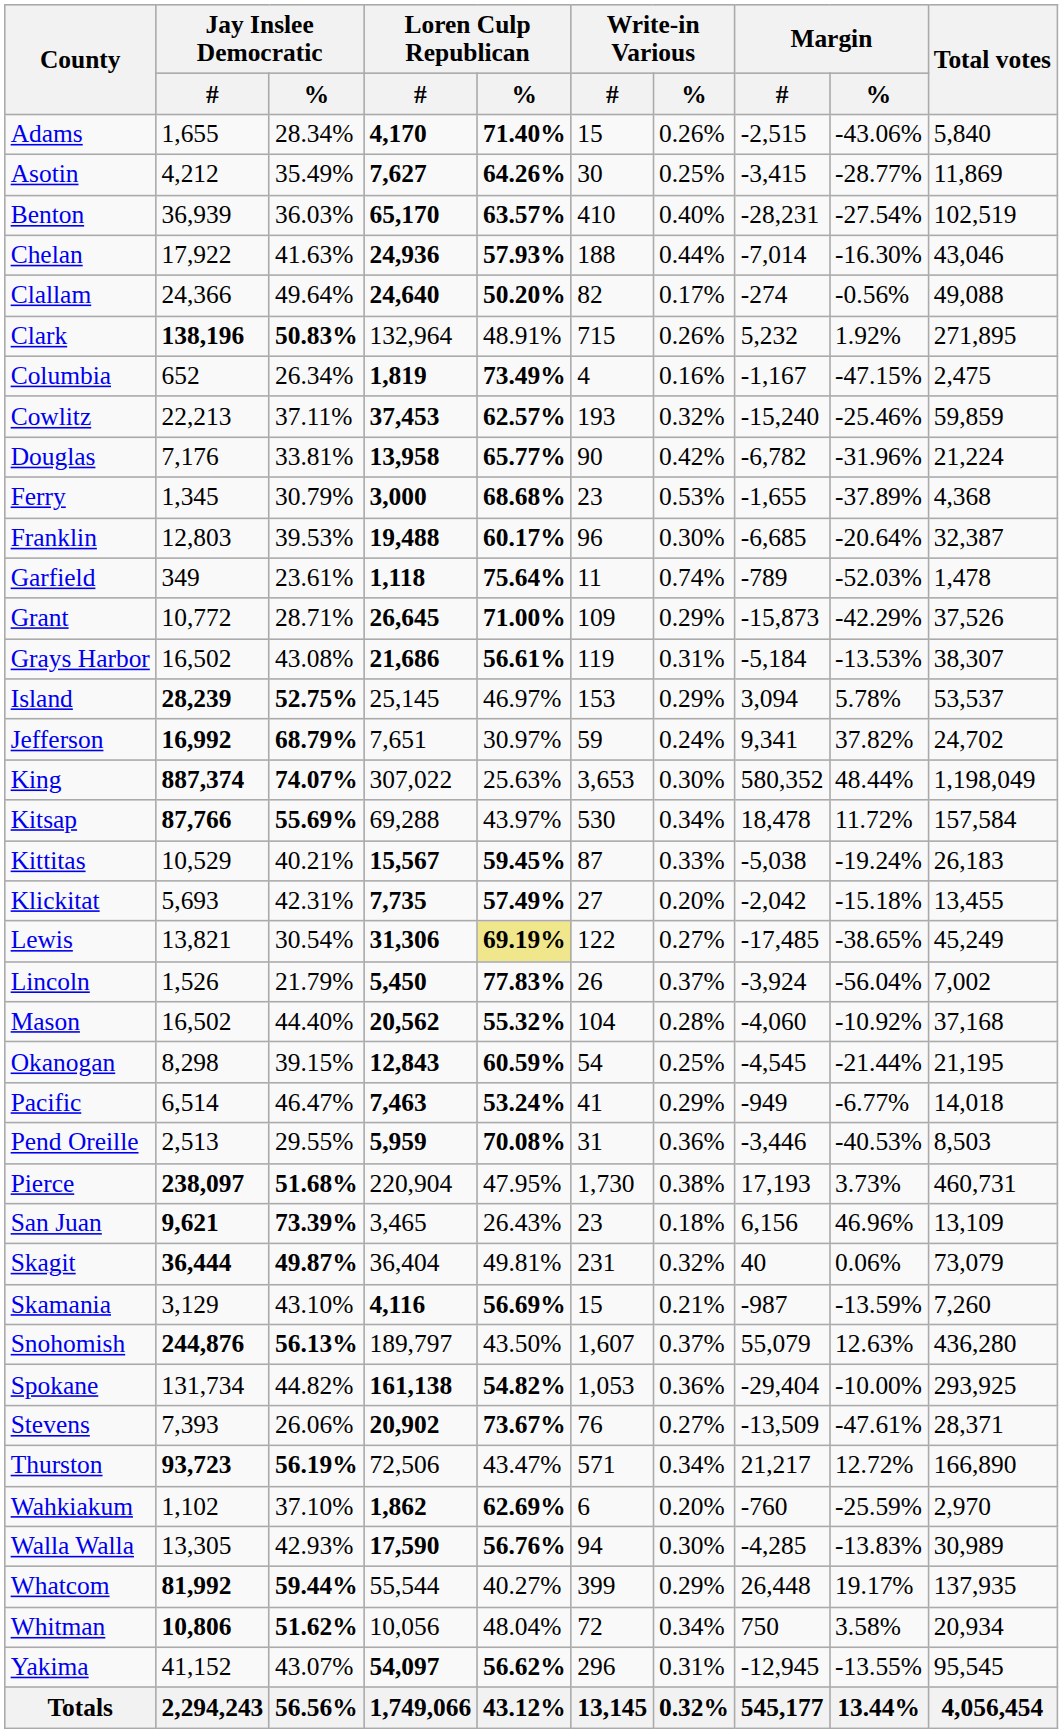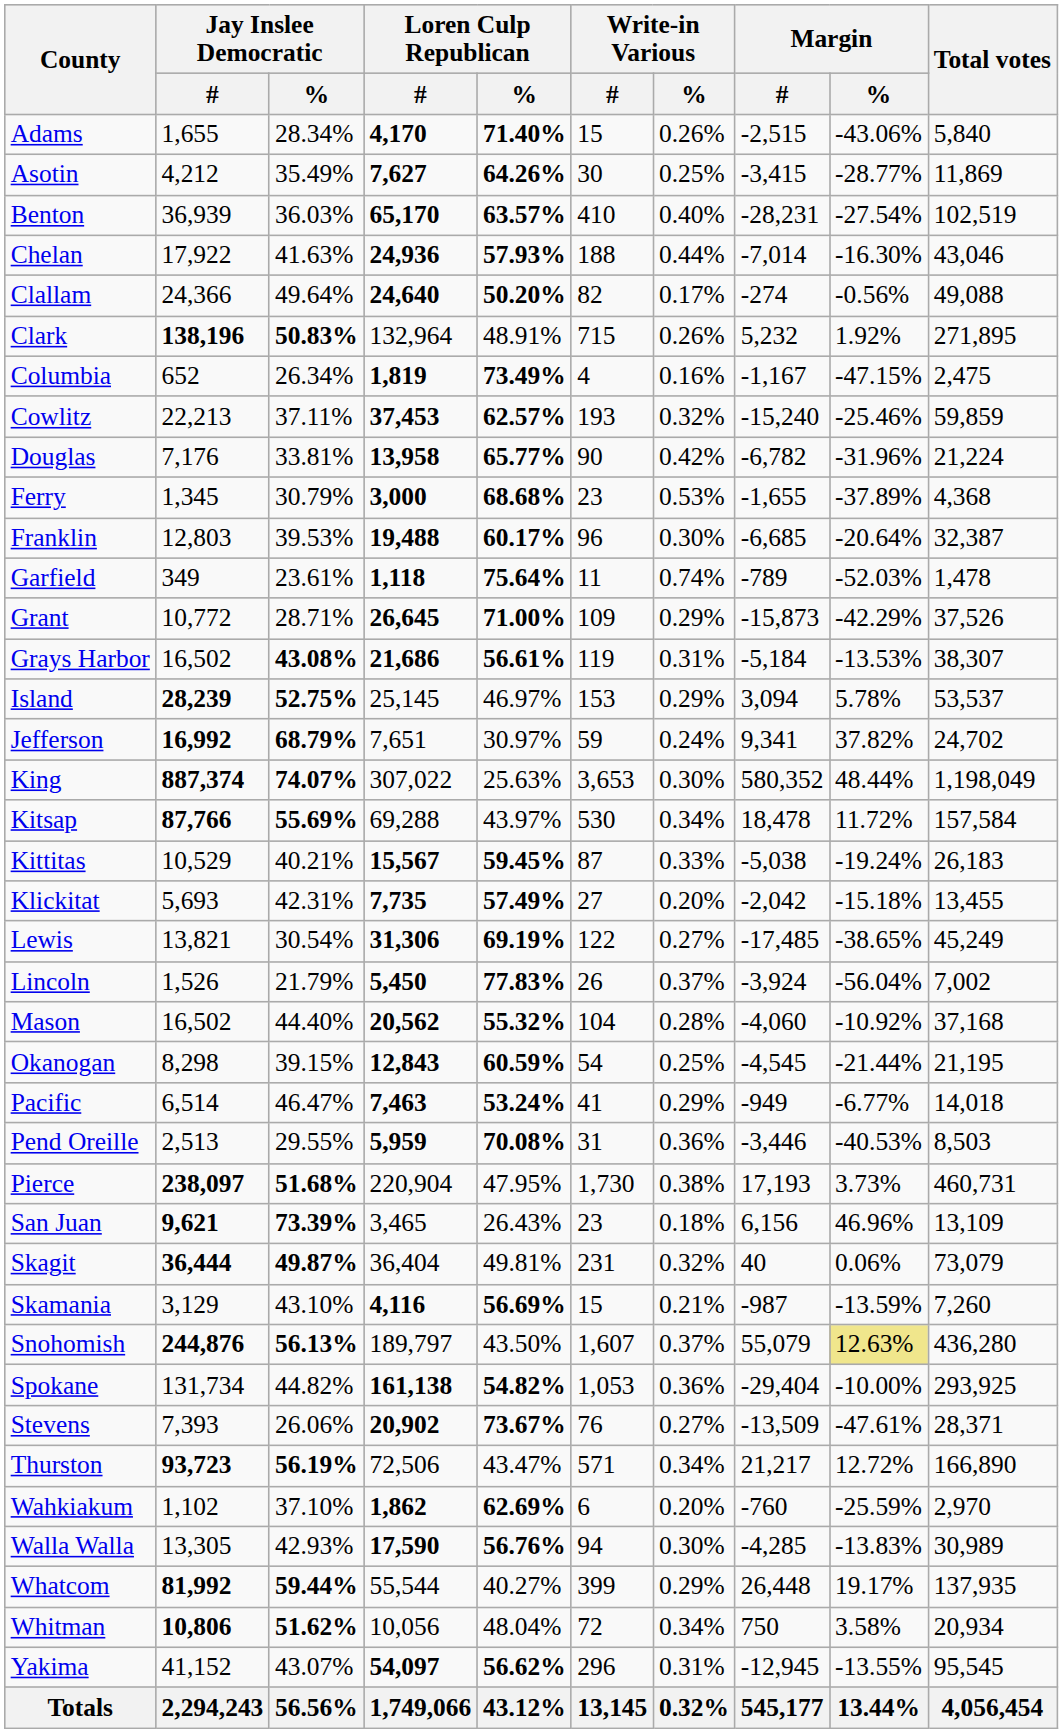(314, 658) normal -> (316, 658) bold
(524, 940) khaki background -> (524, 940) no background
(874, 1344) no background -> (874, 1344) khaki background
